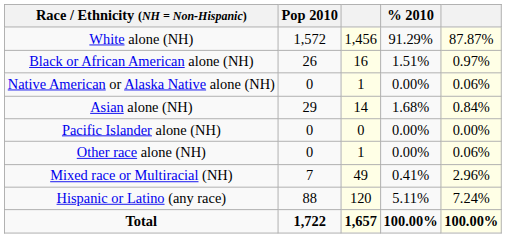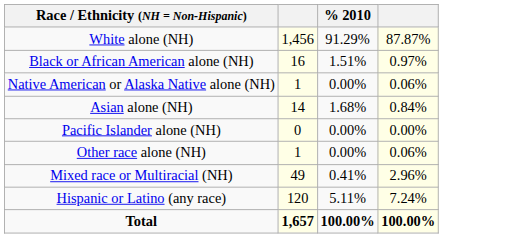- column: (310, 15)
